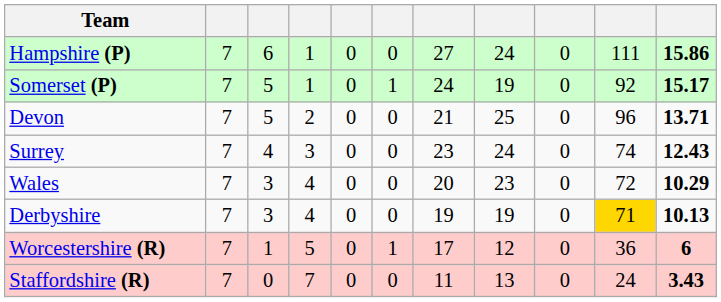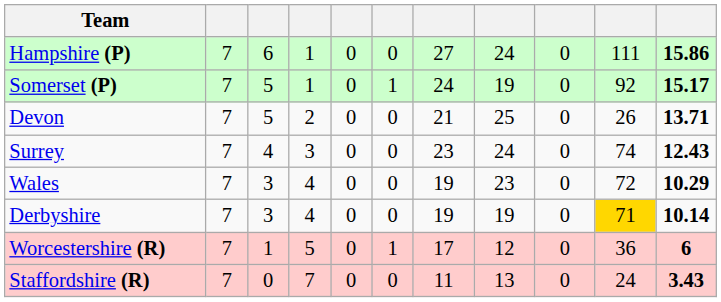(626, 118) 96 -> (626, 118) 26
(444, 183) 20 -> (444, 183) 19
(686, 215) 10.13 -> (686, 215) 10.14
